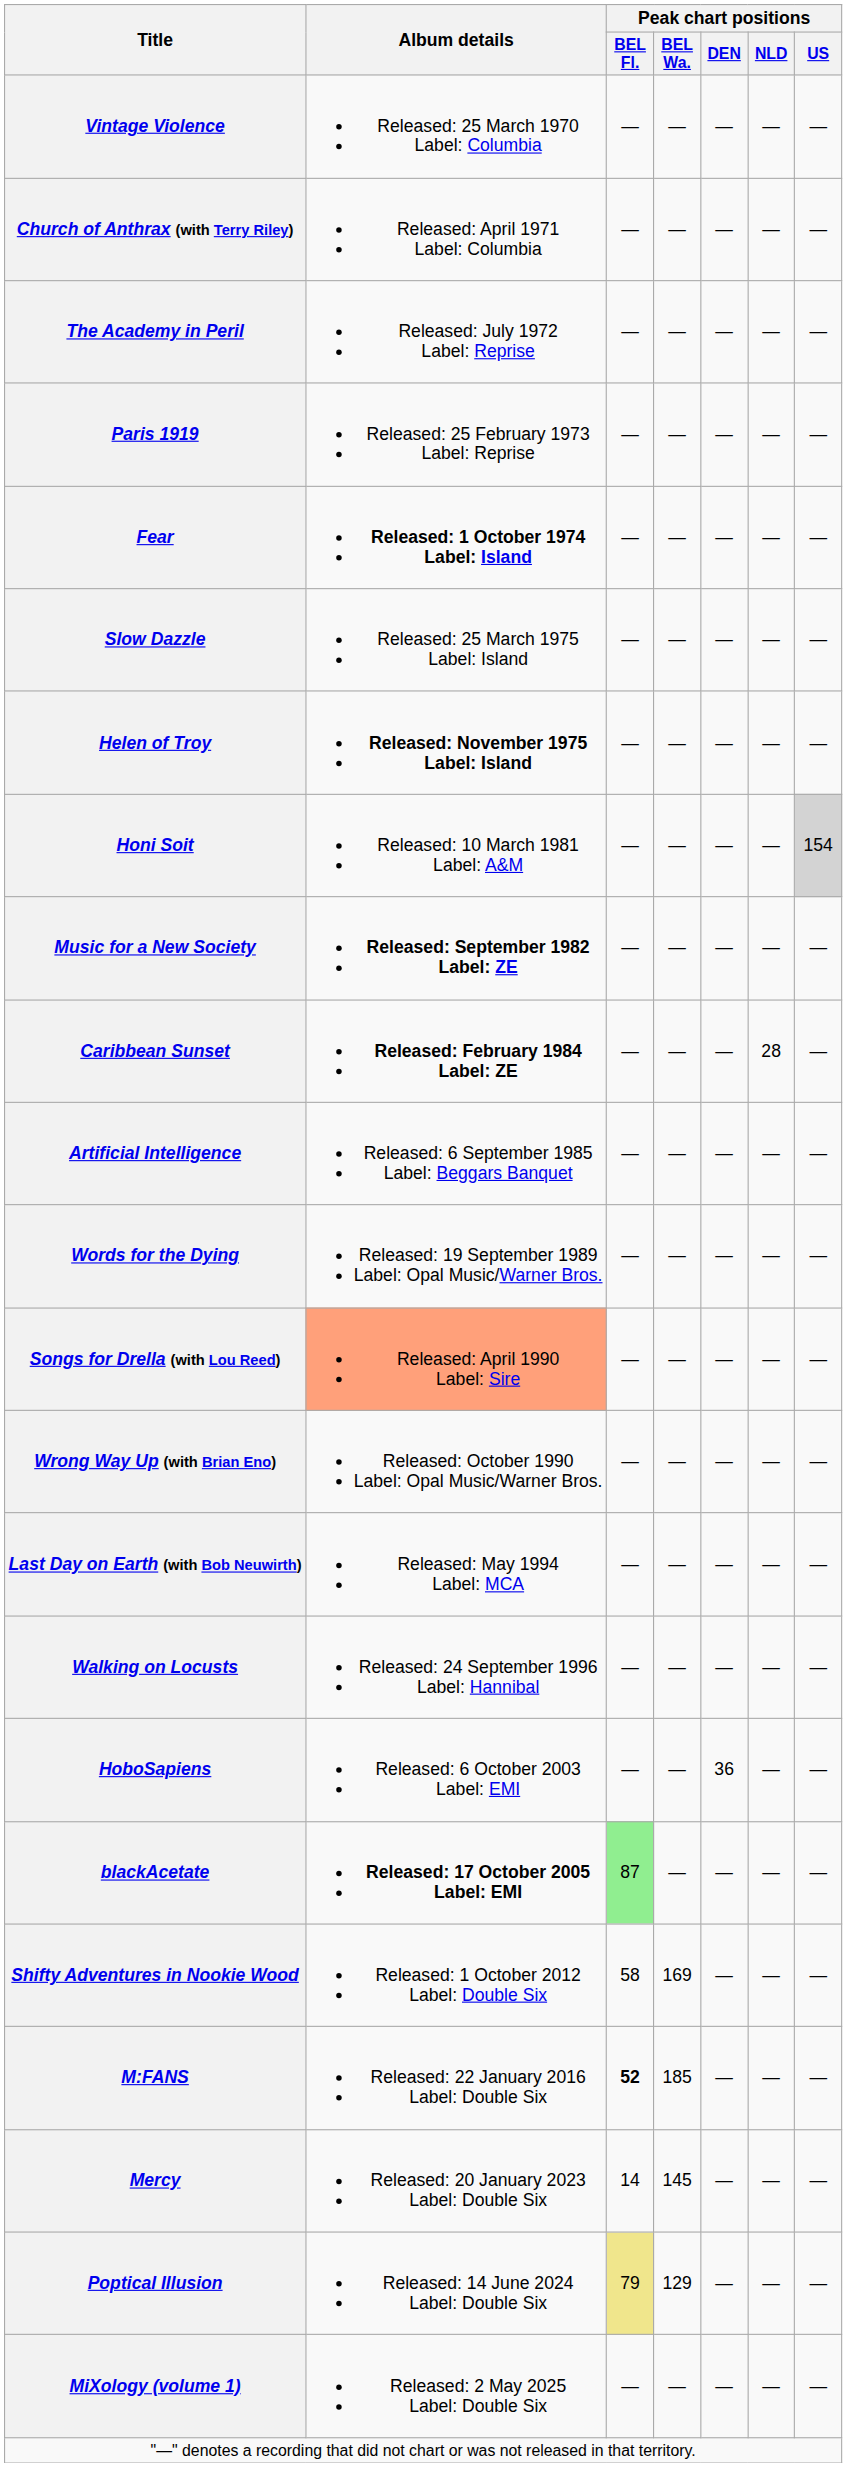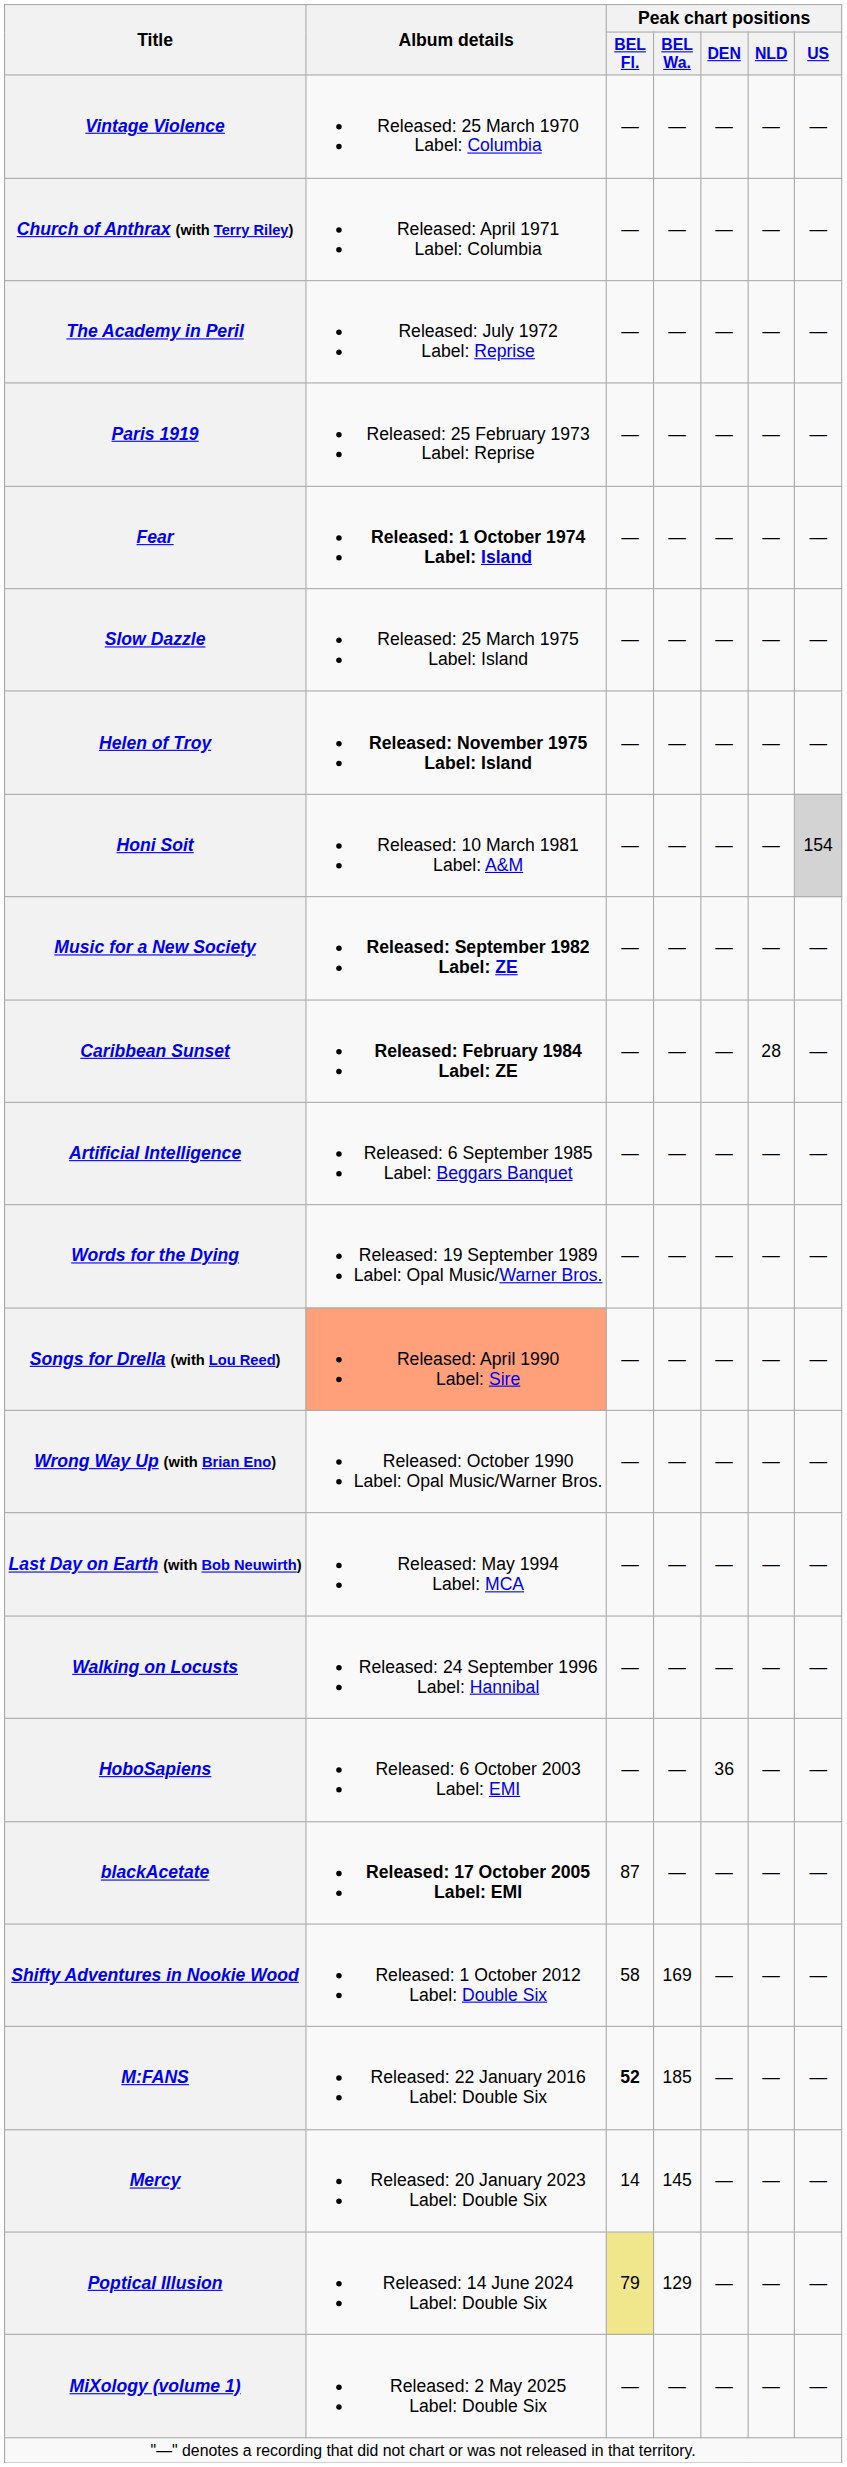(630, 1872) lightgreen background -> (630, 1872) no background
